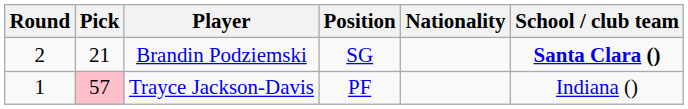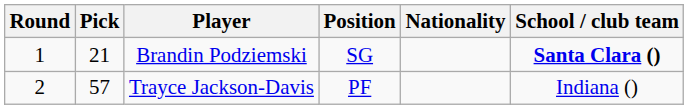(40, 54) 2 -> (40, 54) 1
(40, 87) 1 -> (40, 87) 2
(100, 87) pink background -> (100, 87) no background
